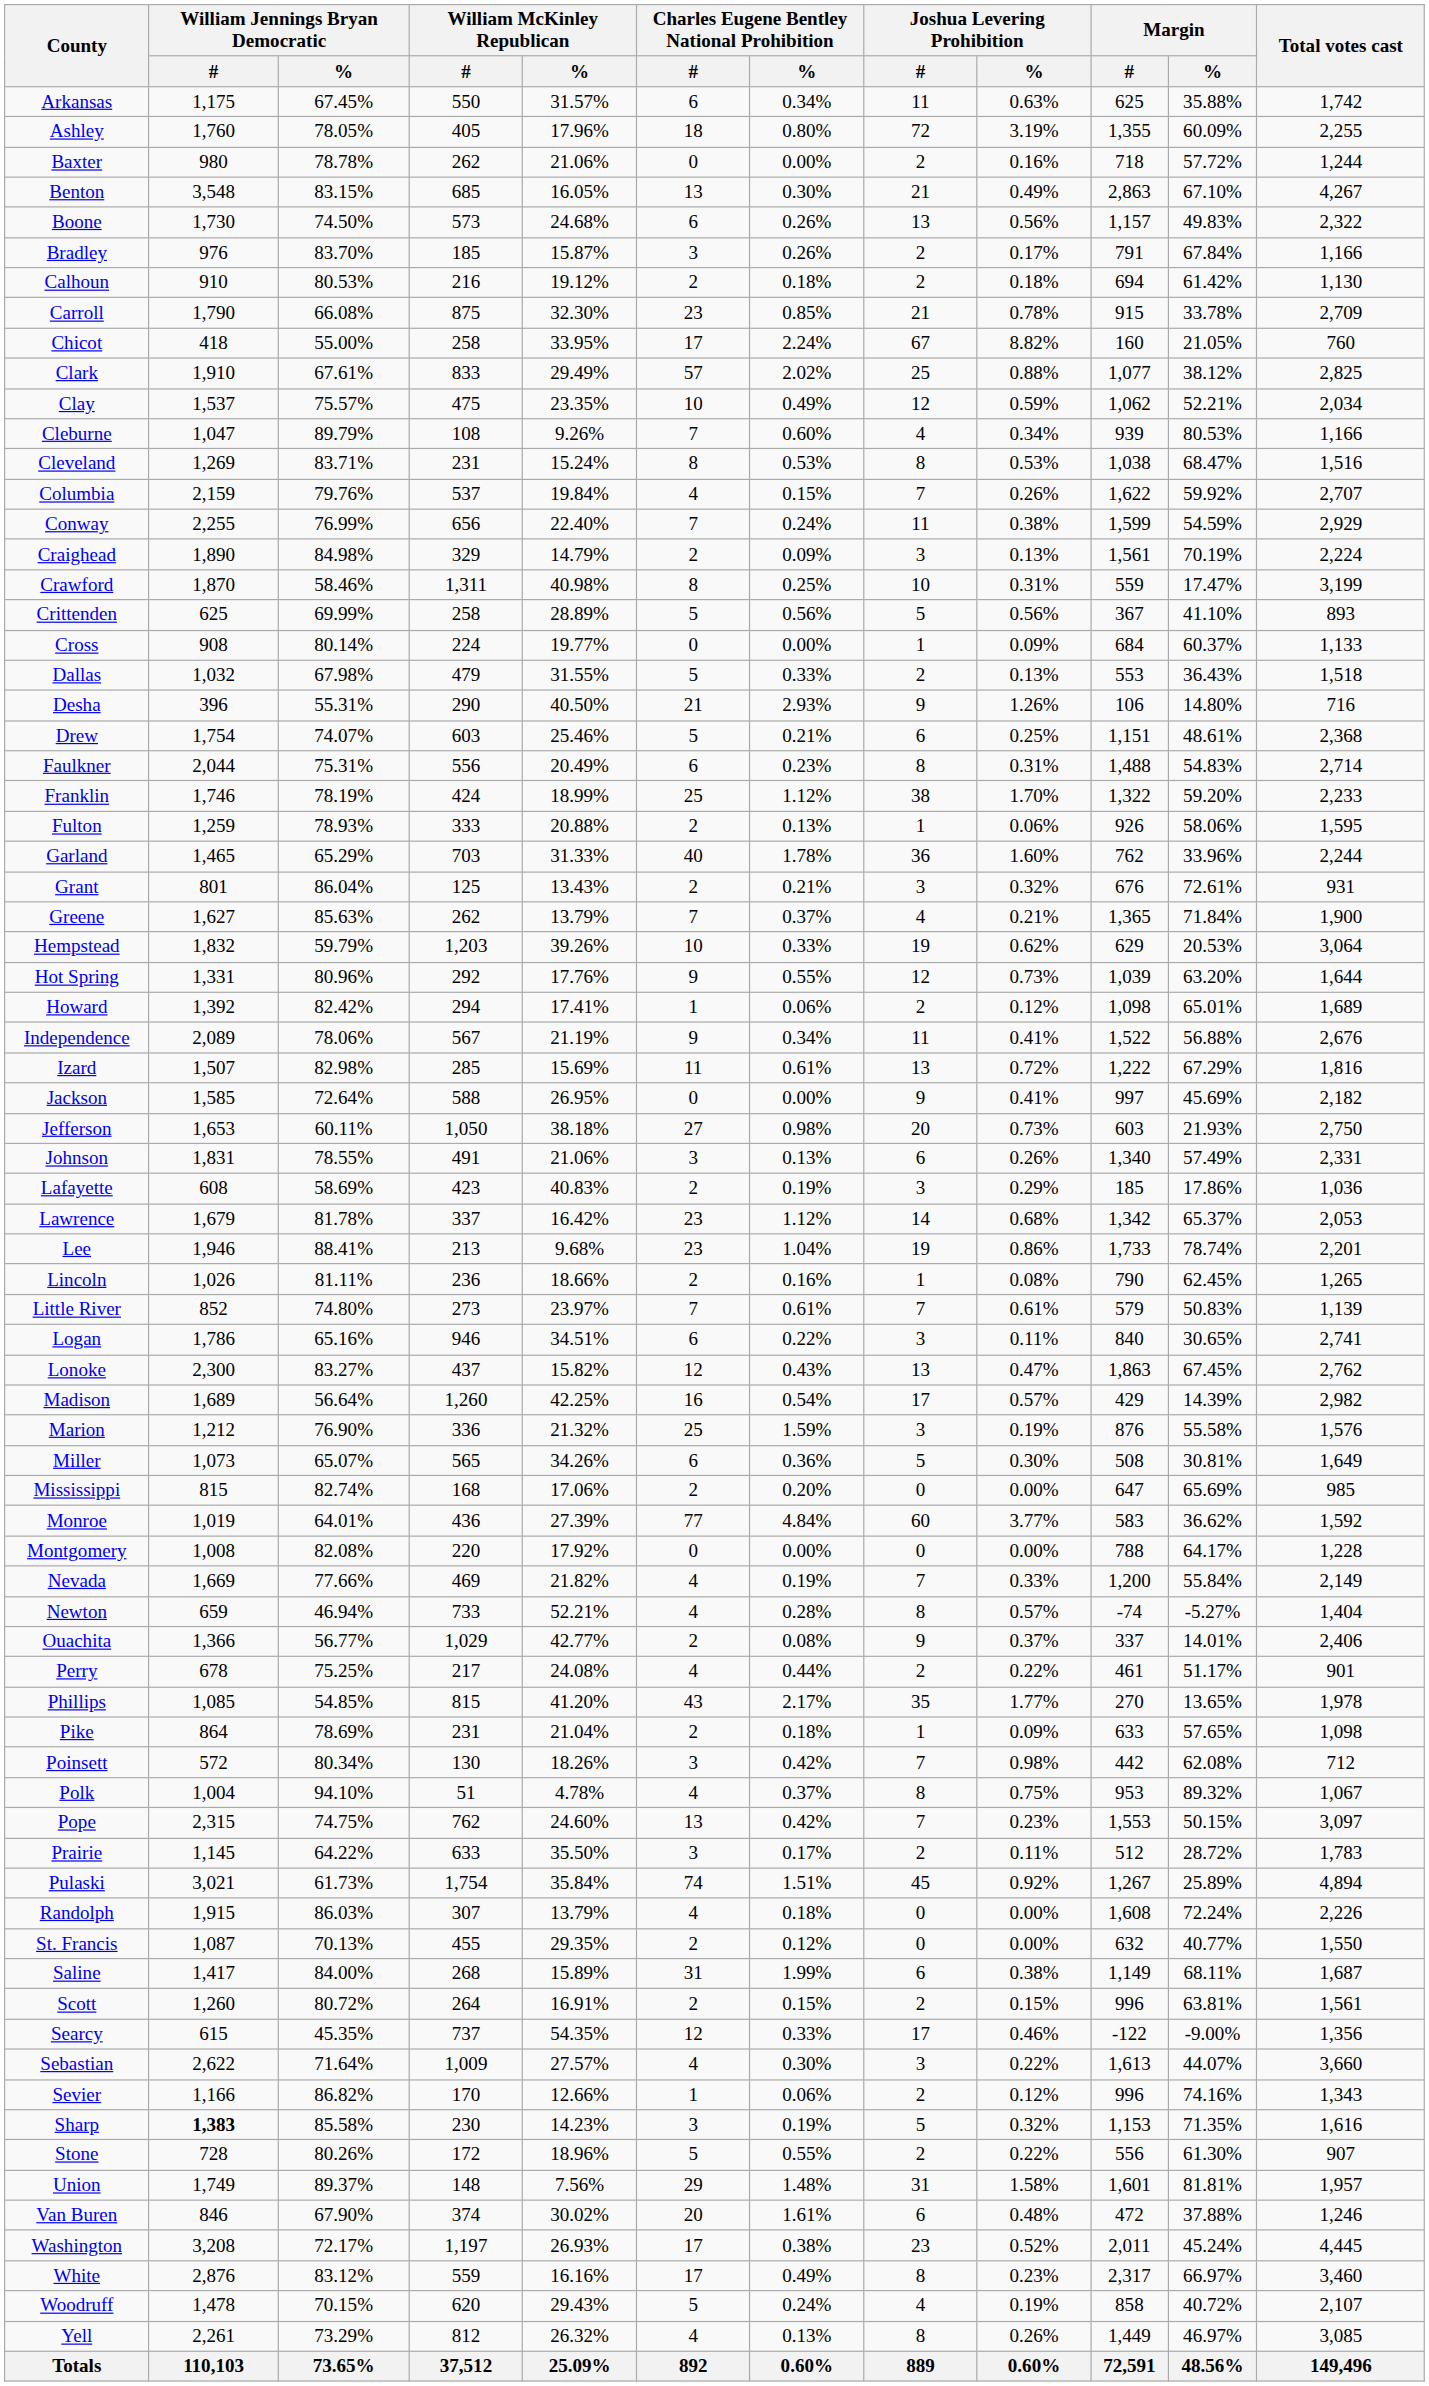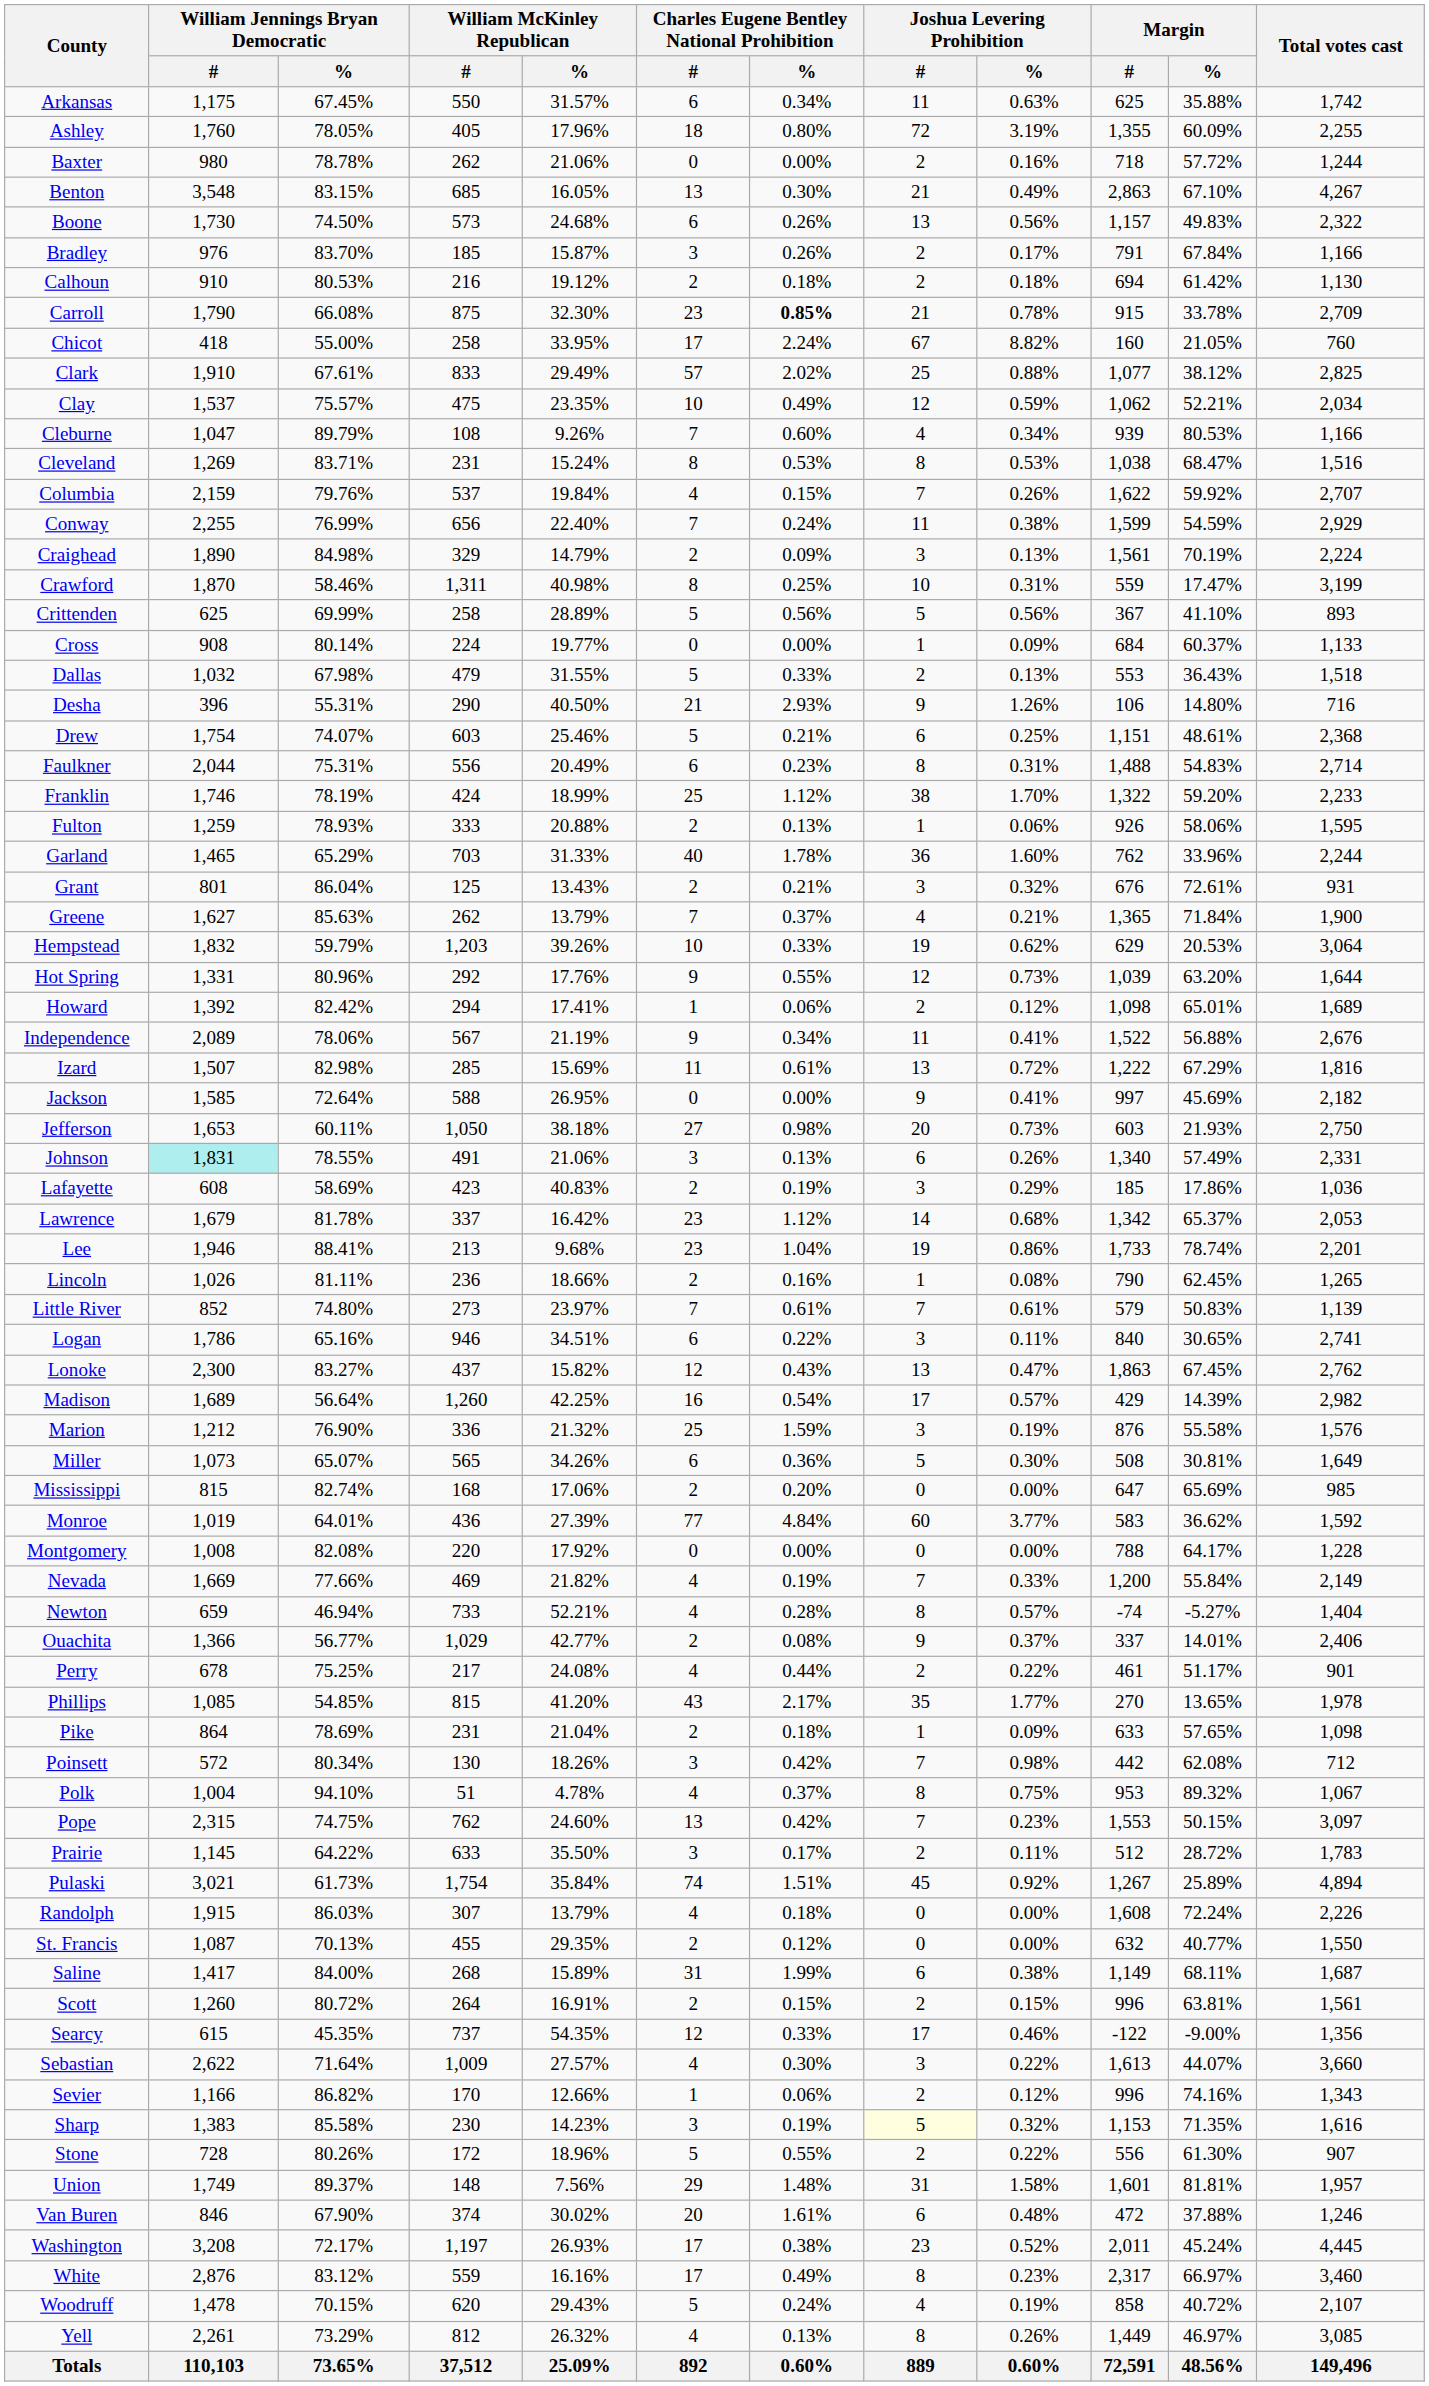(807, 312) normal -> (807, 312) bold
(214, 1158) no background -> (214, 1158) paleturquoise background
(214, 2124) bold -> (214, 2124) normal
(920, 2124) no background -> (920, 2124) lightyellow background
